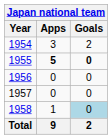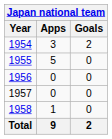(53, 61) bold -> (53, 61) normal
(89, 61) bold -> (89, 61) normal
(89, 110) lightblue background -> (89, 110) no background
